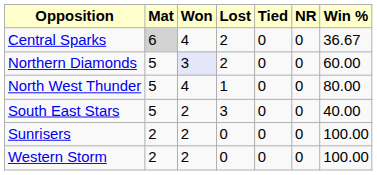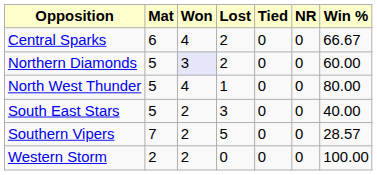(152, 39) lightgrey background -> (152, 39) no background
(342, 39) 36.67 -> (342, 39) 66.67
+ row: (61, 134)
- row: (39, 134)
